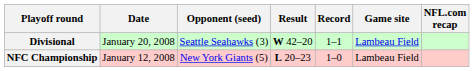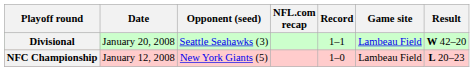columns swapped: (293, 18) <-> (445, 18)
